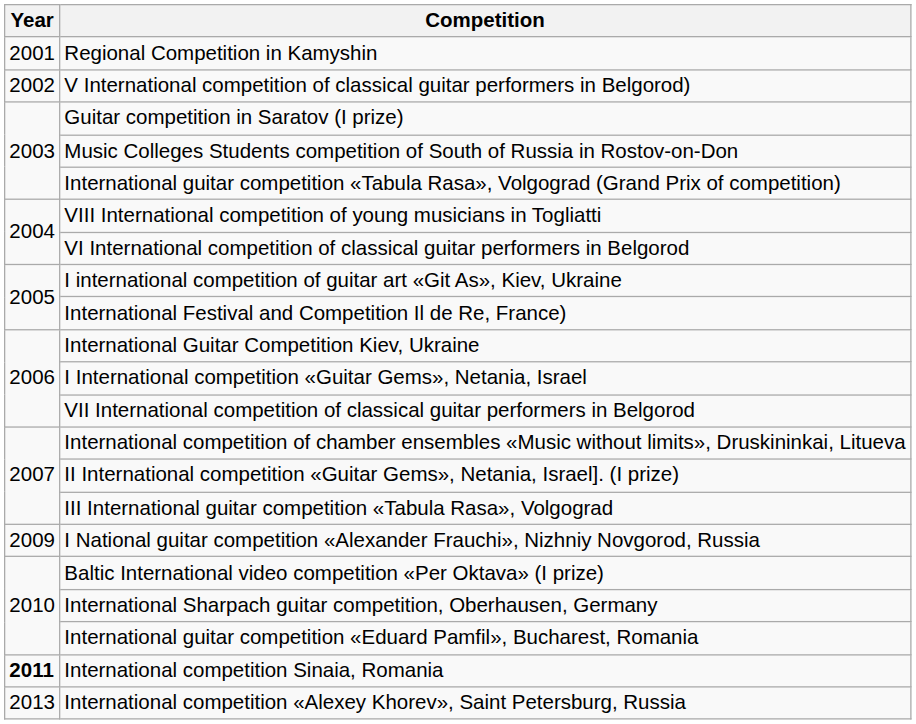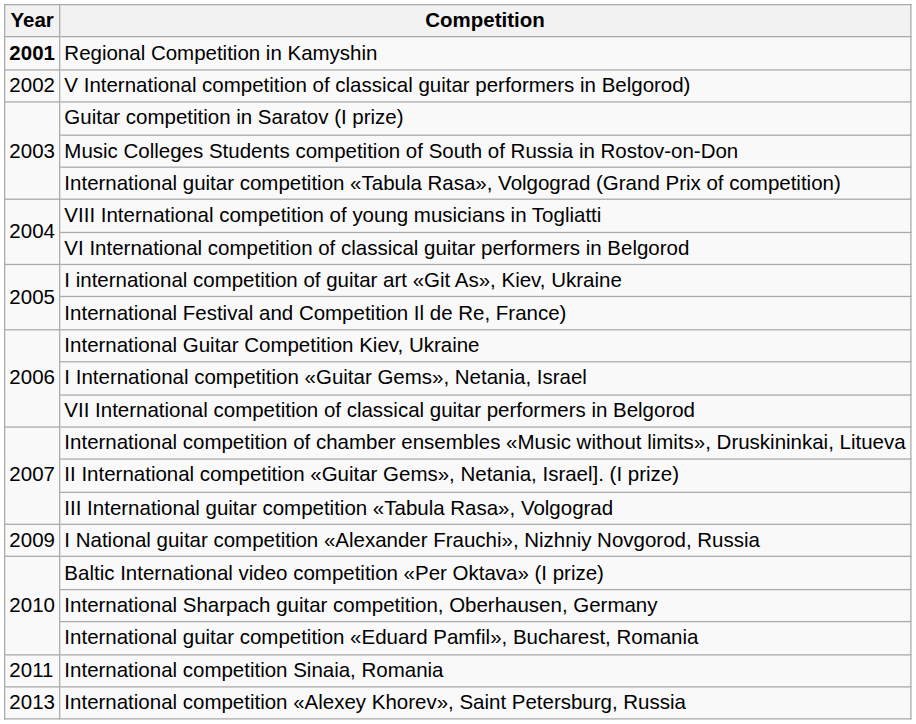(32, 53) normal -> (32, 53) bold
(32, 670) bold -> (31, 670) normal
